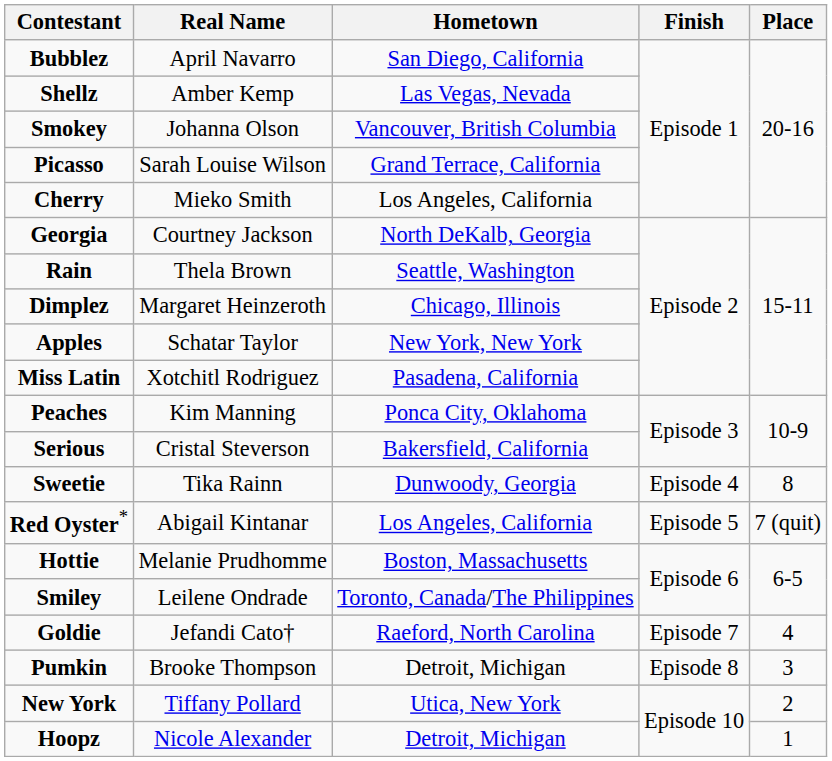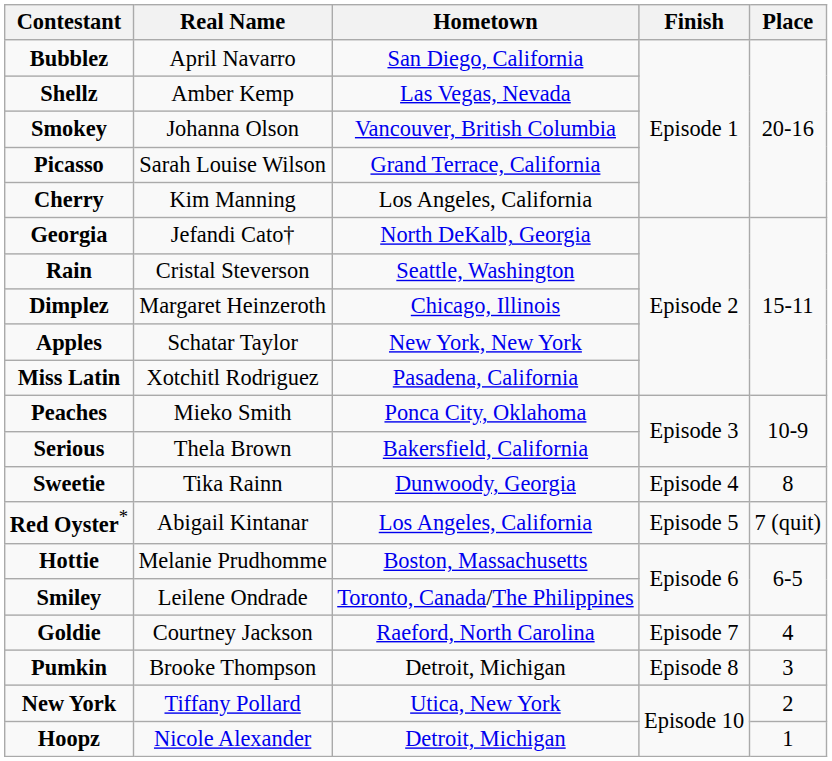(233, 199) Mieko Smith -> (233, 199) Kim Manning
(233, 235) Courtney Jackson -> (233, 235) Jefandi Cato†
(233, 270) Thela Brown -> (233, 270) Cristal Steverson
(233, 413) Kim Manning -> (233, 413) Mieko Smith
(233, 448) Cristal Steverson -> (233, 448) Thela Brown
(233, 632) Jefandi Cato† -> (233, 632) Courtney Jackson
